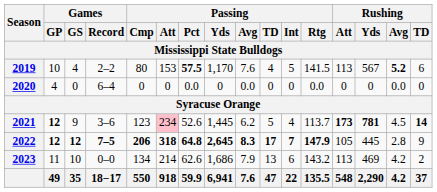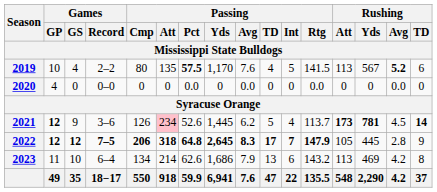(168, 68) 153 -> (168, 68) 135
(106, 86) 6–4 -> (106, 86) 0–0
(142, 123) 123 -> (142, 123) 126
(106, 159) 0–0 -> (106, 159) 6–4
(421, 159) 2 -> (421, 159) 8
